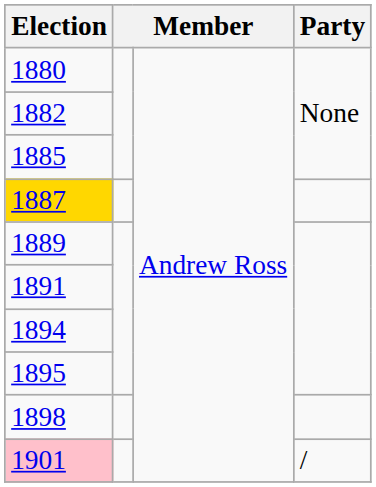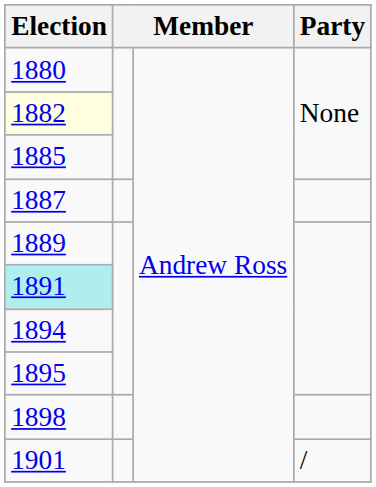(39, 112) no background -> (39, 112) lightyellow background
(39, 199) gold background -> (39, 199) no background
(39, 286) no background -> (39, 286) paleturquoise background
(39, 460) pink background -> (39, 460) no background
